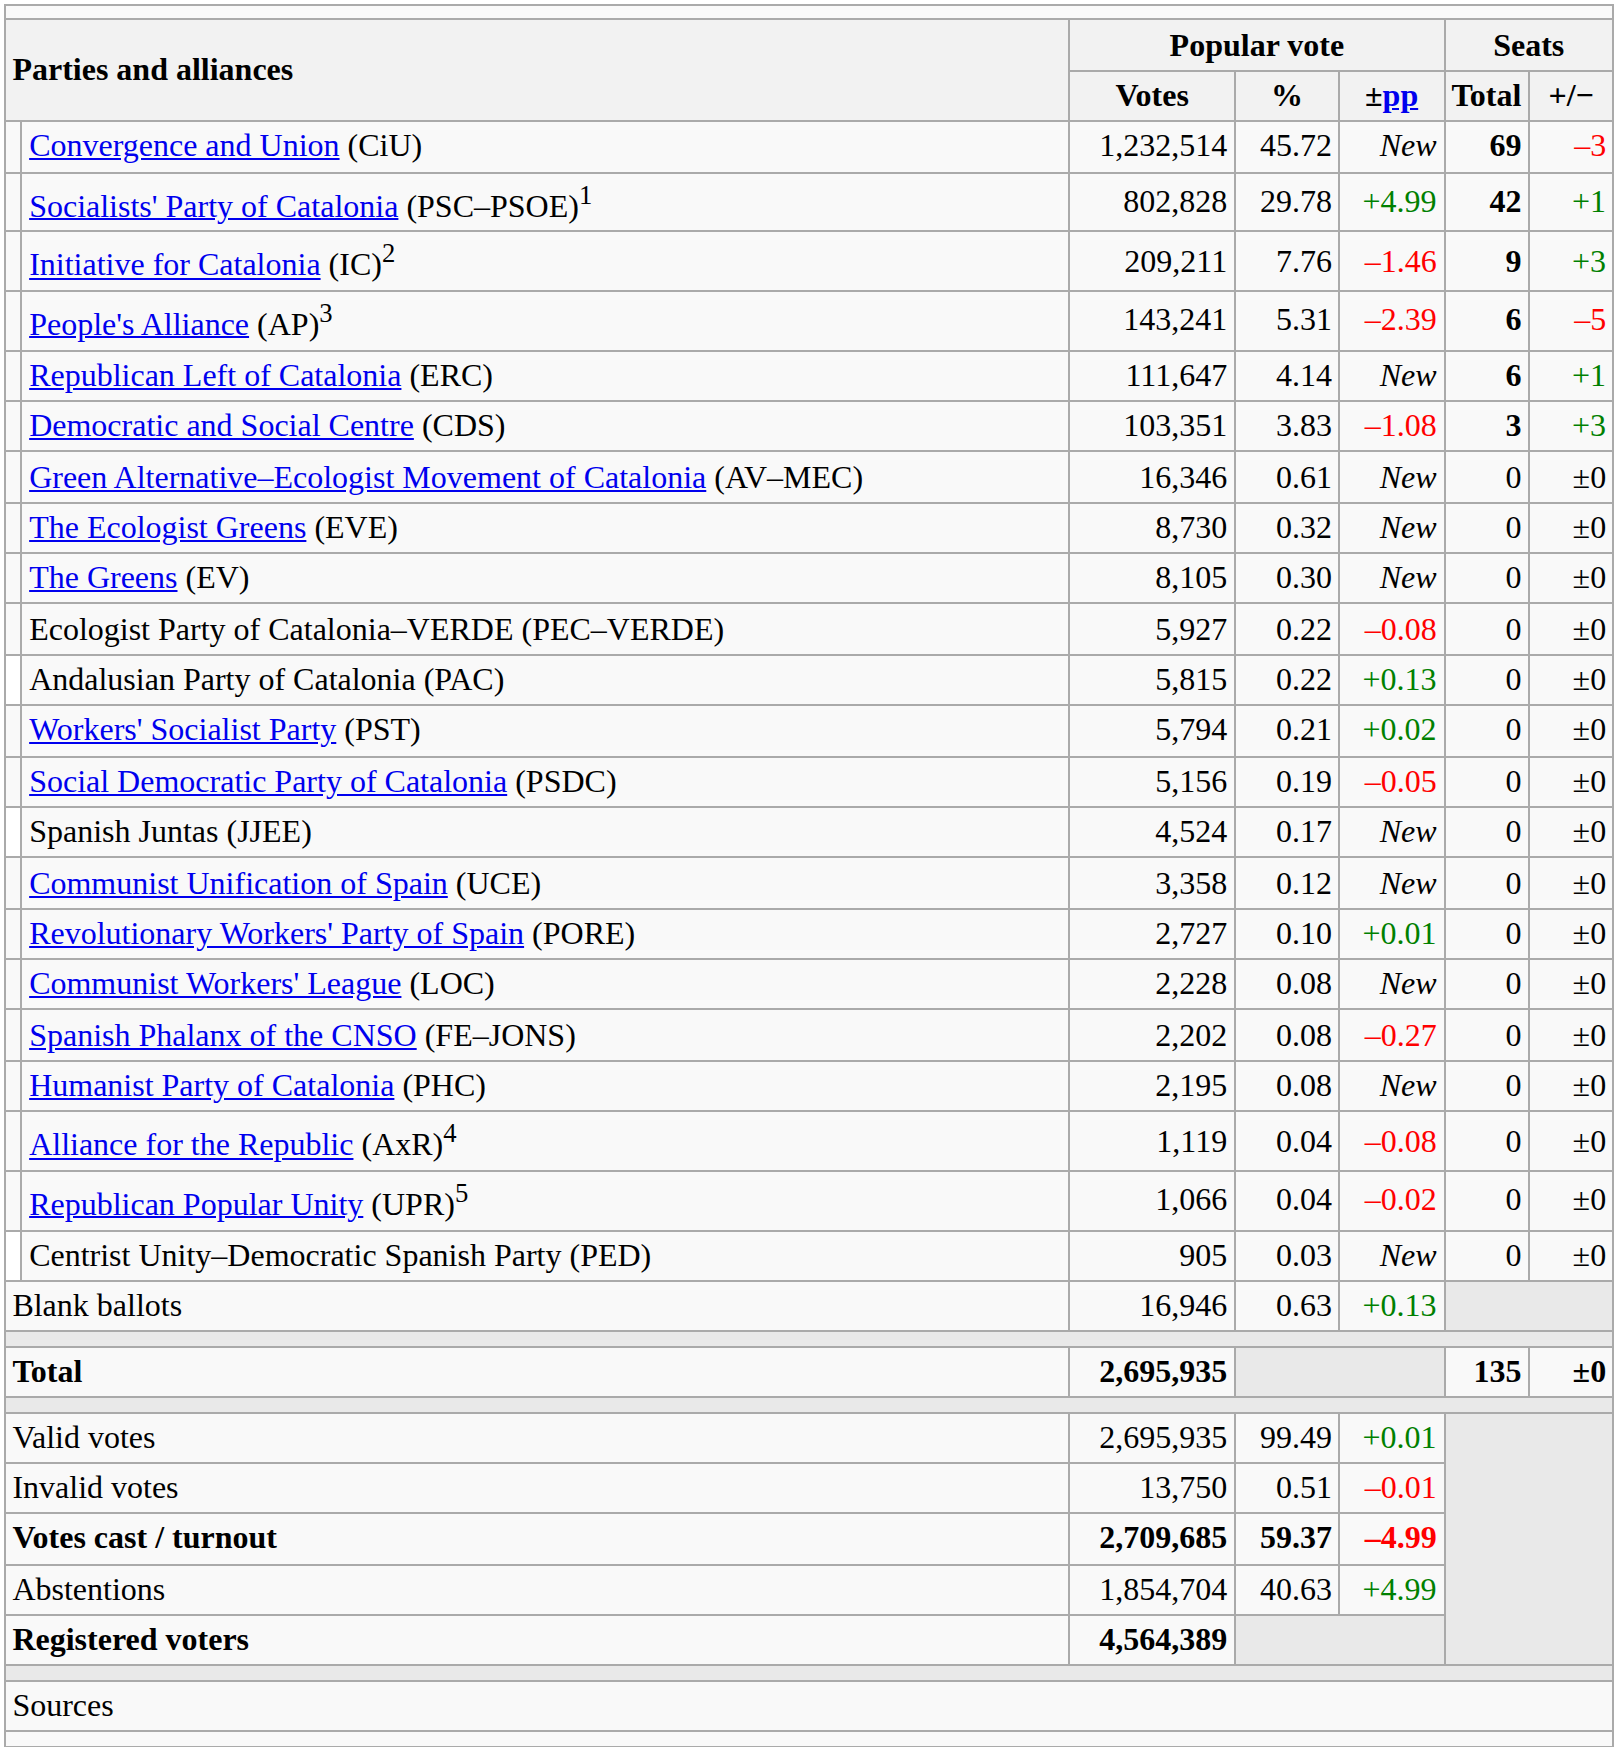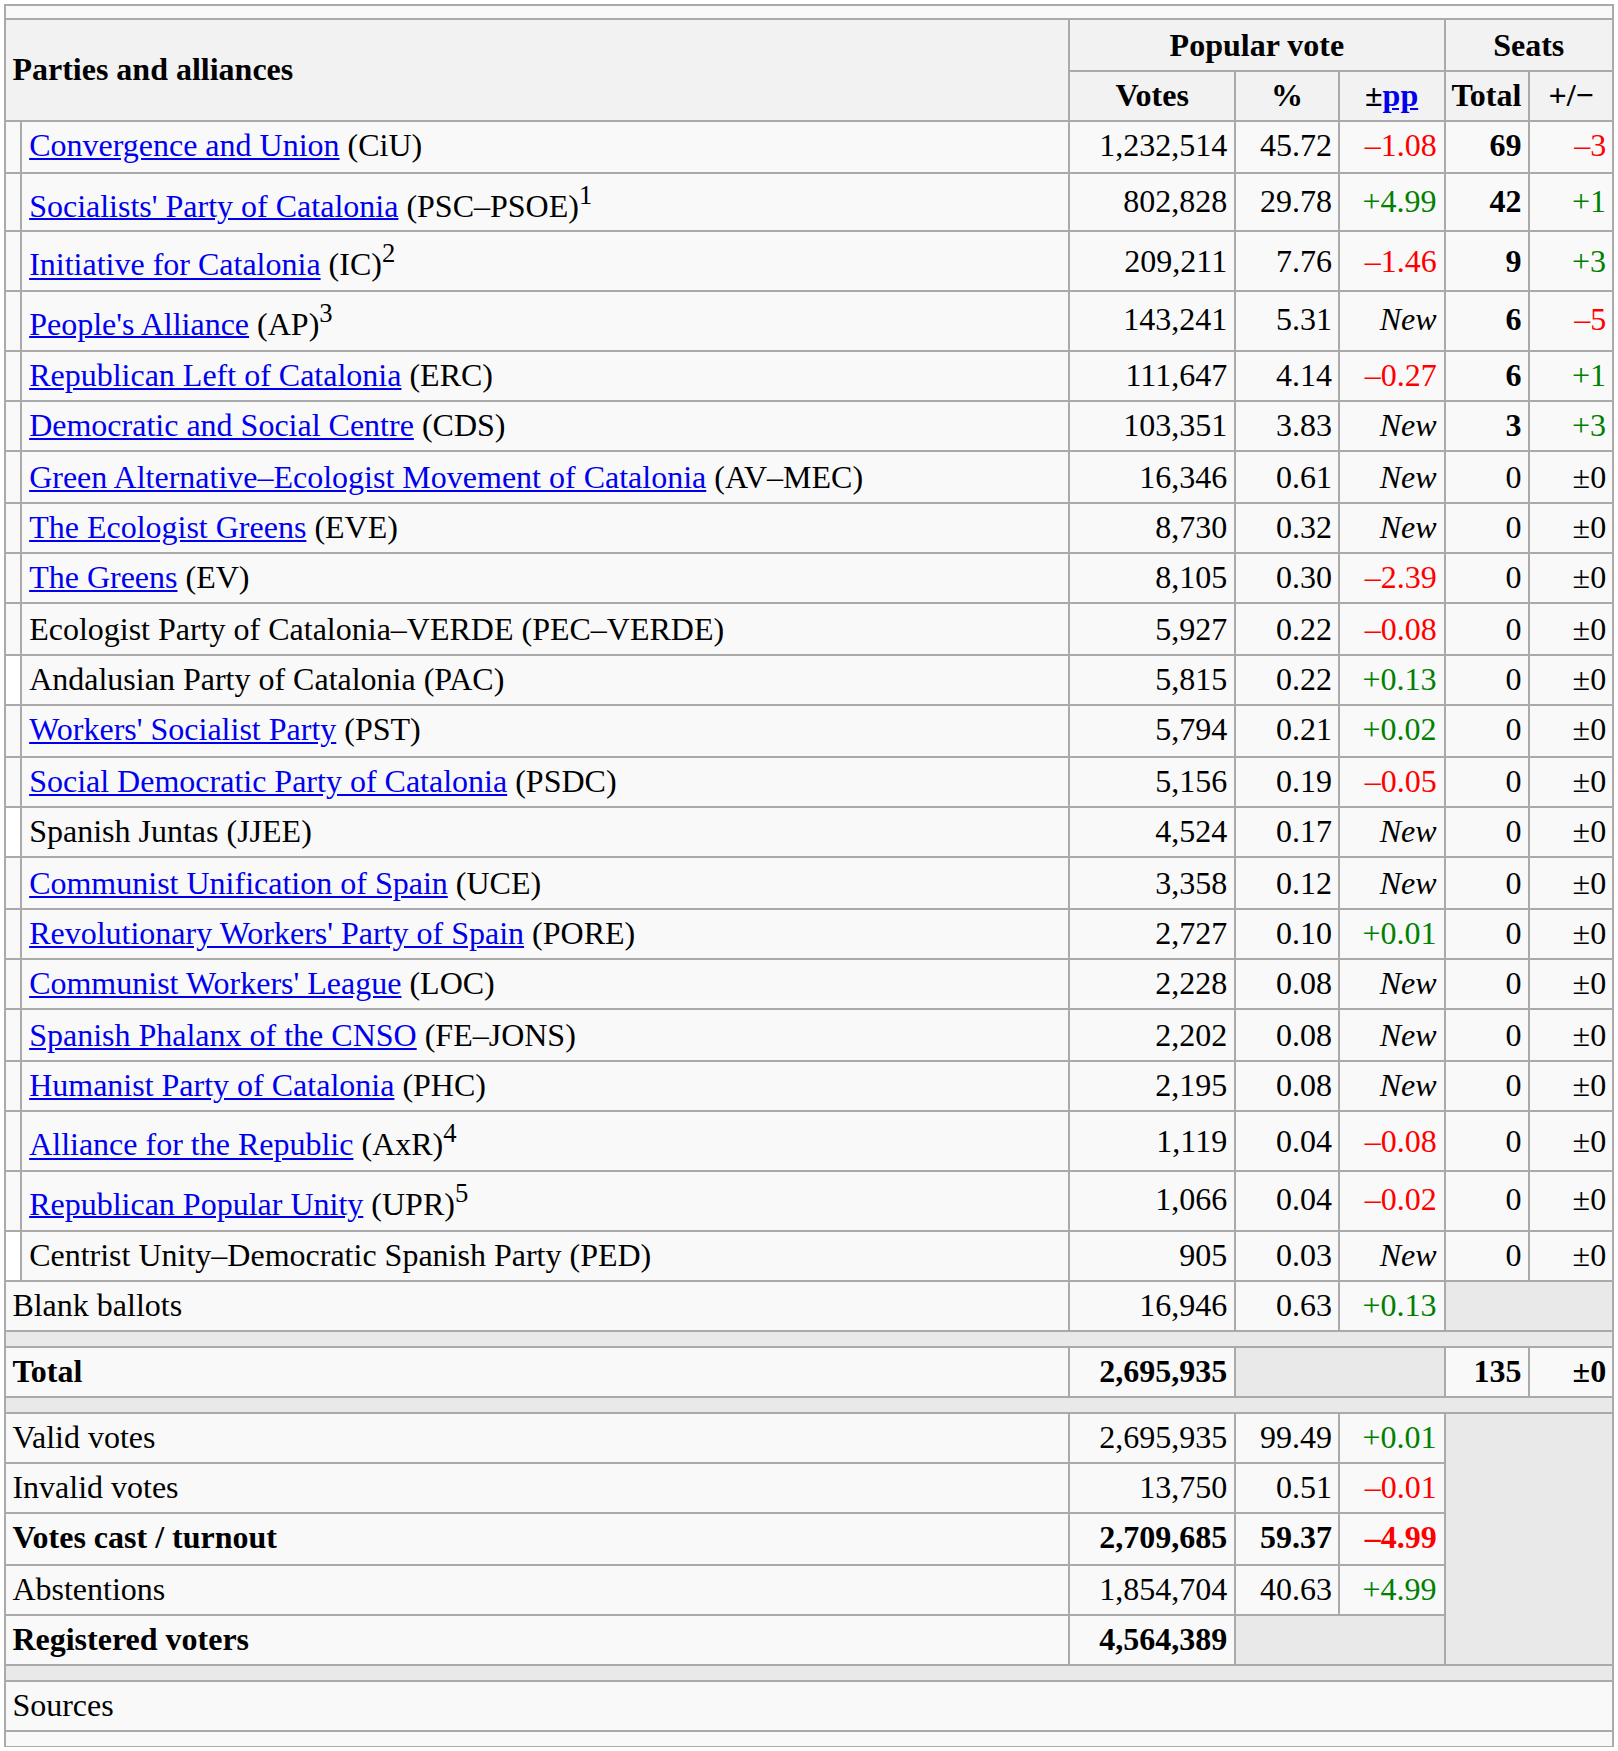(1408, 146) New -> (1401, 146) –1.08
(1401, 320) –2.39 -> (1408, 320) New
(1408, 375) New -> (1401, 375) –0.27
(1401, 425) –1.08 -> (1408, 425) New
(1408, 578) New -> (1401, 578) –2.39
(1401, 1034) –0.27 -> (1408, 1034) New
